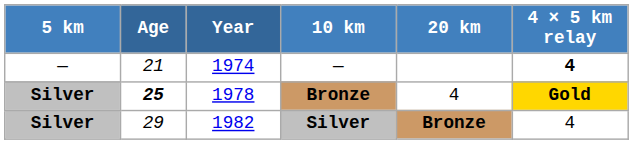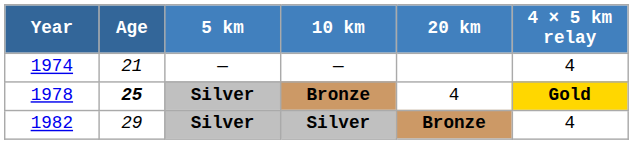columns swapped: (233, 29) <-> (63, 29)
(570, 68) bold -> (570, 68) normal
